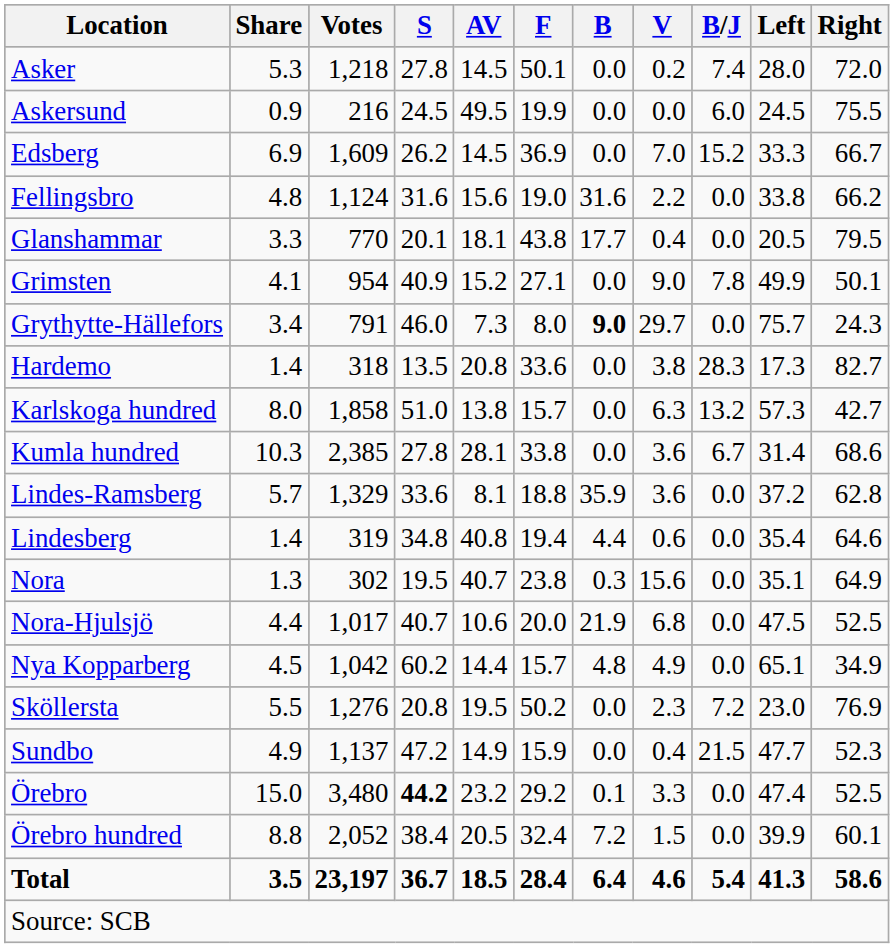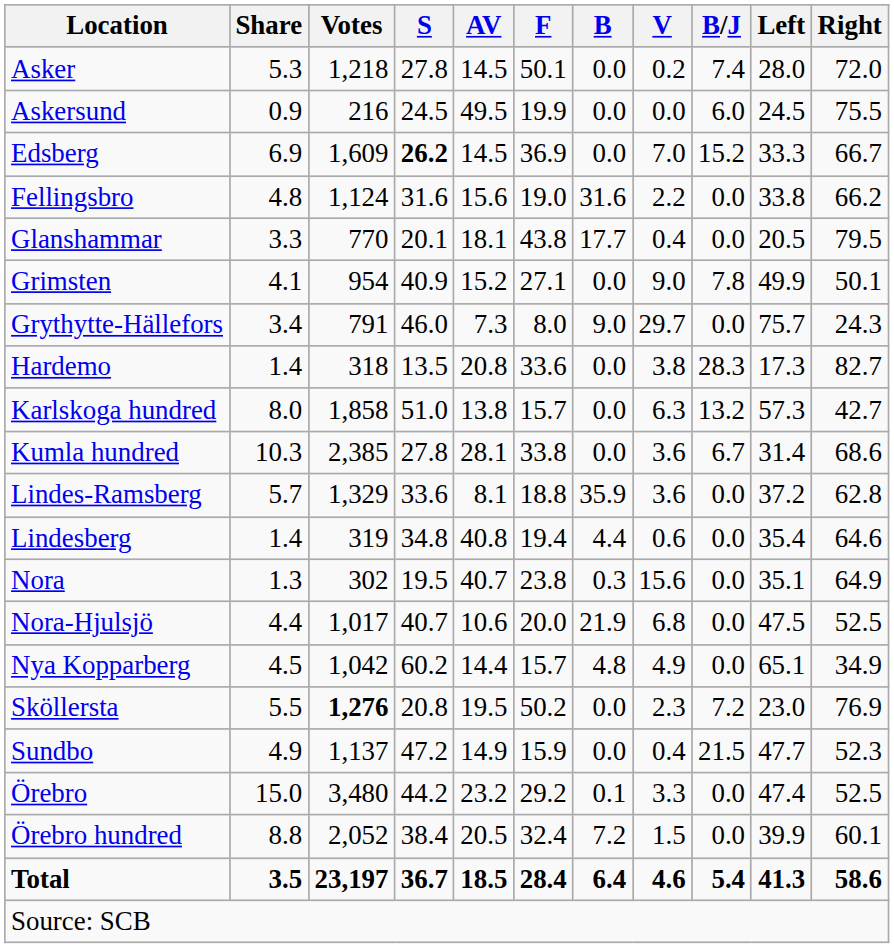(424, 153) normal -> (424, 153) bold
(609, 324) bold -> (609, 324) normal
(358, 707) normal -> (358, 707) bold
(424, 793) bold -> (424, 793) normal
